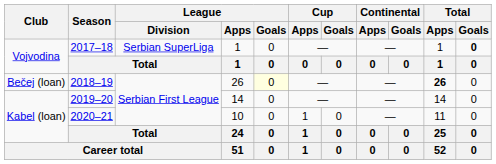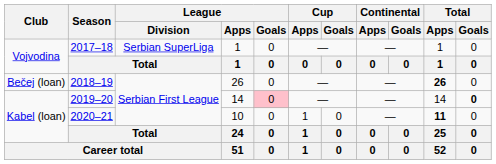(474, 47) bold -> (474, 47) normal
(271, 82) lightyellow background -> (271, 82) no background
(271, 99) no background -> (271, 99) pink background
(474, 99) normal -> (474, 99) bold
(440, 116) normal -> (440, 116) bold
